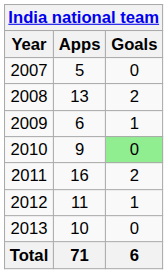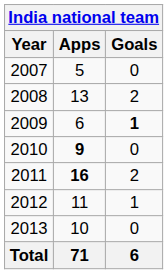(134, 123) normal -> (134, 123) bold
(80, 149) normal -> (80, 149) bold
(134, 149) lightgreen background -> (134, 149) no background
(80, 176) normal -> (80, 176) bold
